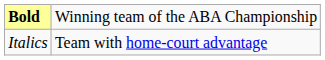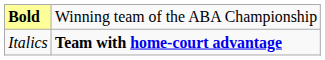(161, 42) normal -> (168, 42) bold
